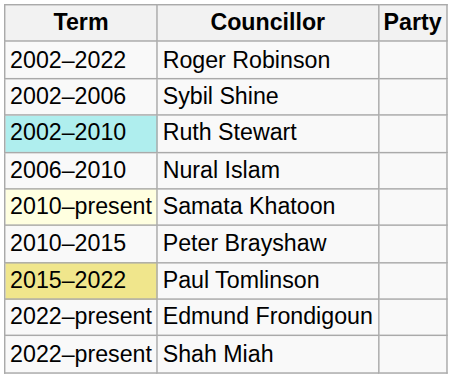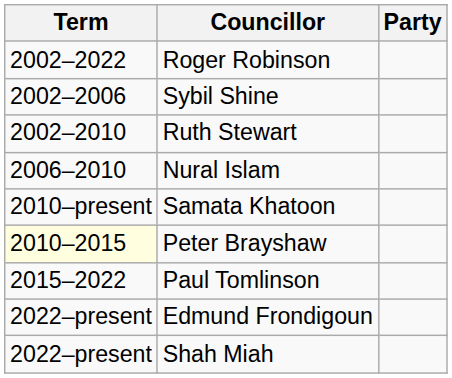(68, 133) paleturquoise background -> (68, 133) no background
(81, 206) lightyellow background -> (81, 206) no background
(68, 243) no background -> (68, 243) lightyellow background
(68, 280) khaki background -> (68, 280) no background
